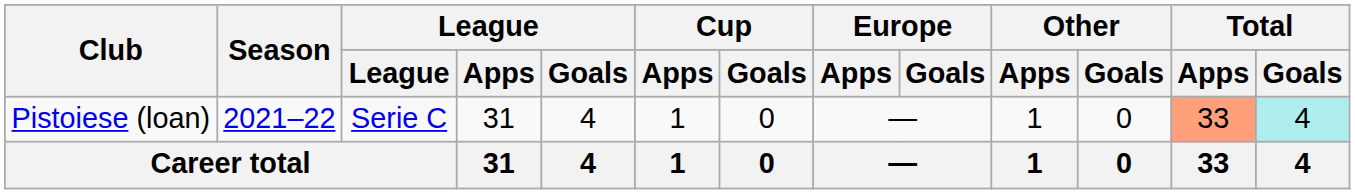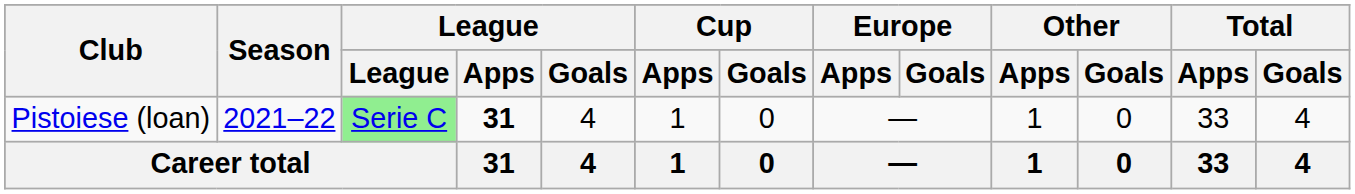(399, 118) no background -> (399, 118) lightgreen background
(499, 118) normal -> (499, 118) bold
(1213, 118) lightsalmon background -> (1213, 118) no background
(1303, 118) paleturquoise background -> (1303, 118) no background
